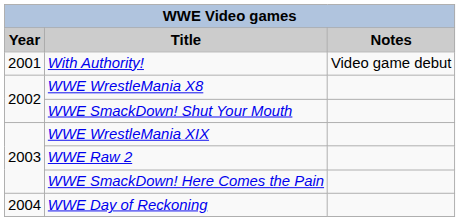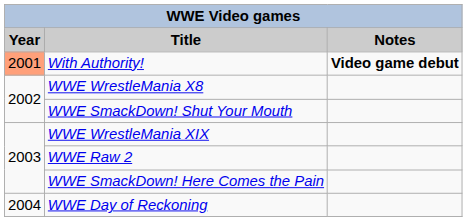(24, 63) no background -> (24, 63) lightsalmon background
(391, 63) normal -> (395, 63) bold
